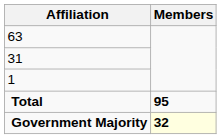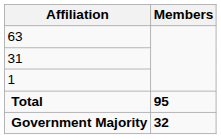(161, 123) lightyellow background -> (161, 123) no background
